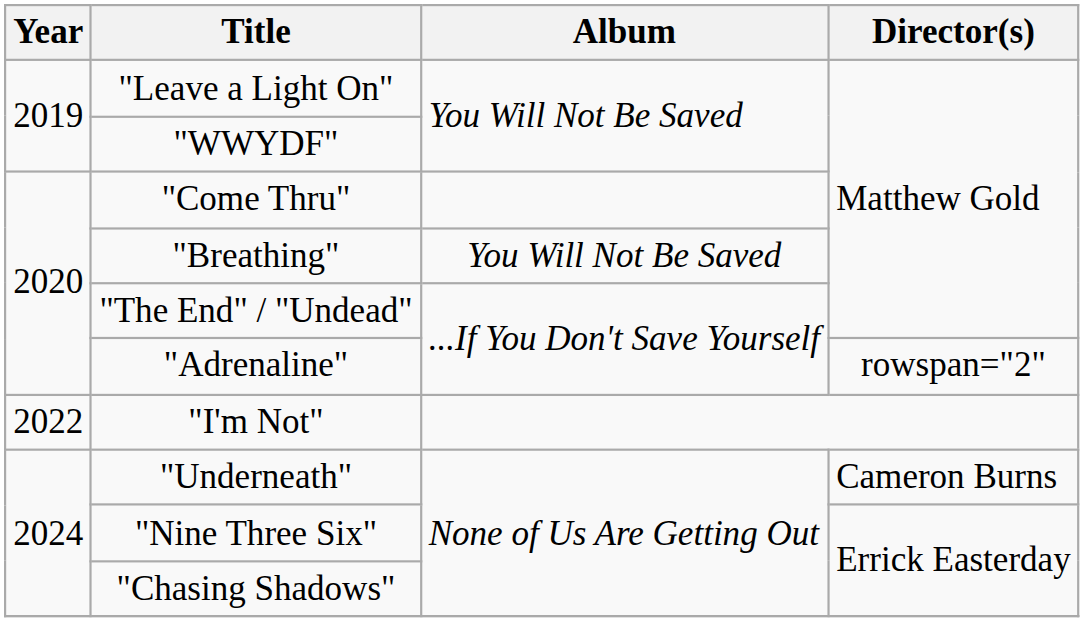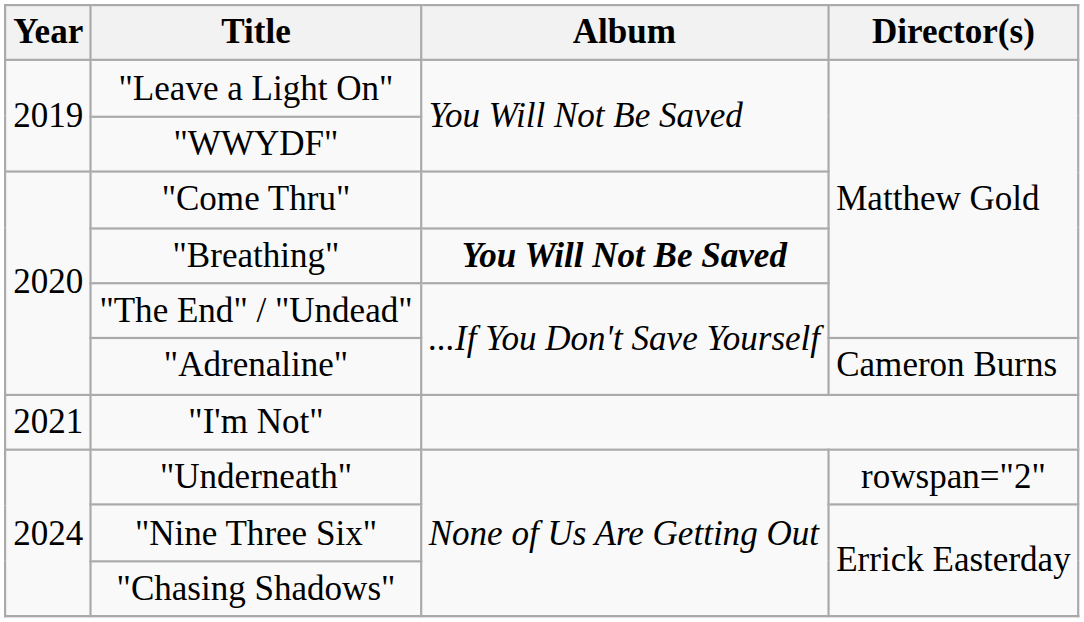(624, 254) normal -> (624, 254) bold
(953, 365) rowspan="2" -> (947, 365) Cameron Burns
(48, 421) 2022 -> (48, 421) 2021
(947, 476) Cameron Burns -> (953, 476) rowspan="2"
